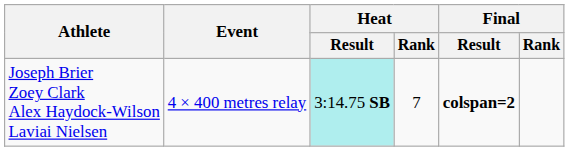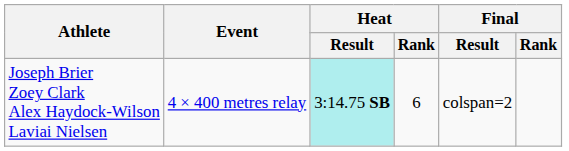(416, 102) 7 -> (416, 102) 6
(479, 102) bold -> (477, 102) normal
